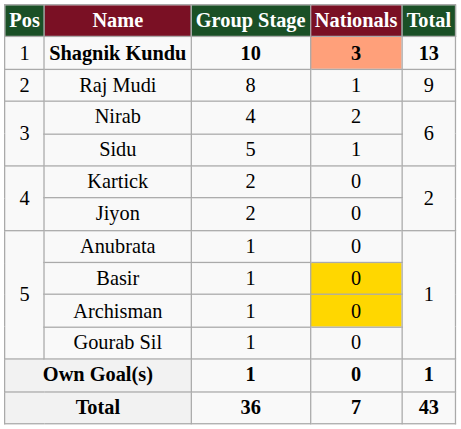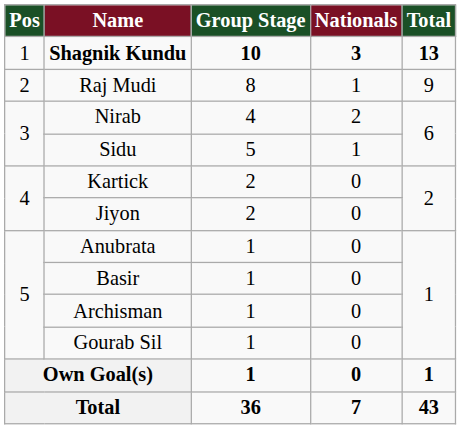(356, 52) lightsalmon background -> (356, 52) no background
(356, 278) gold background -> (356, 278) no background
(356, 310) gold background -> (356, 310) no background
